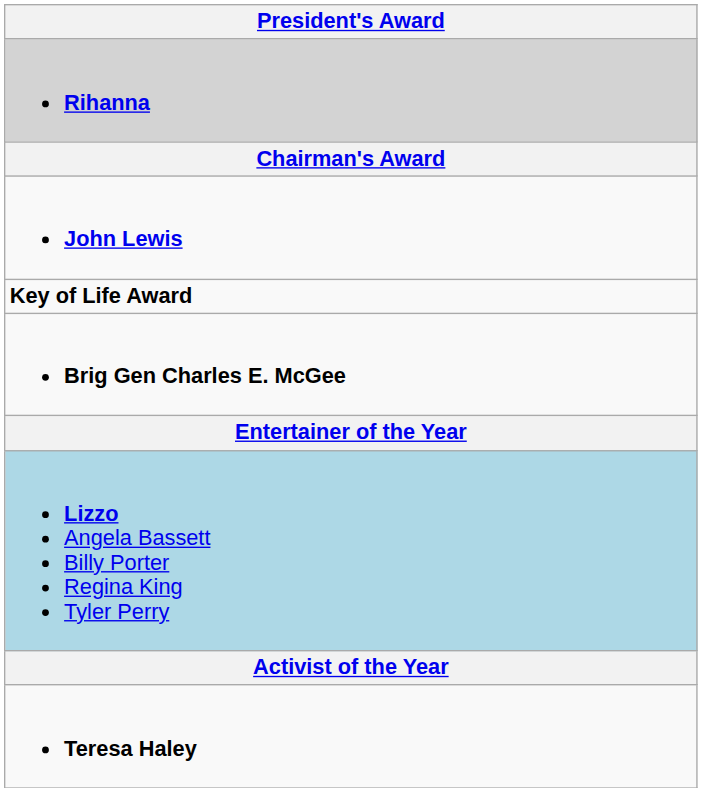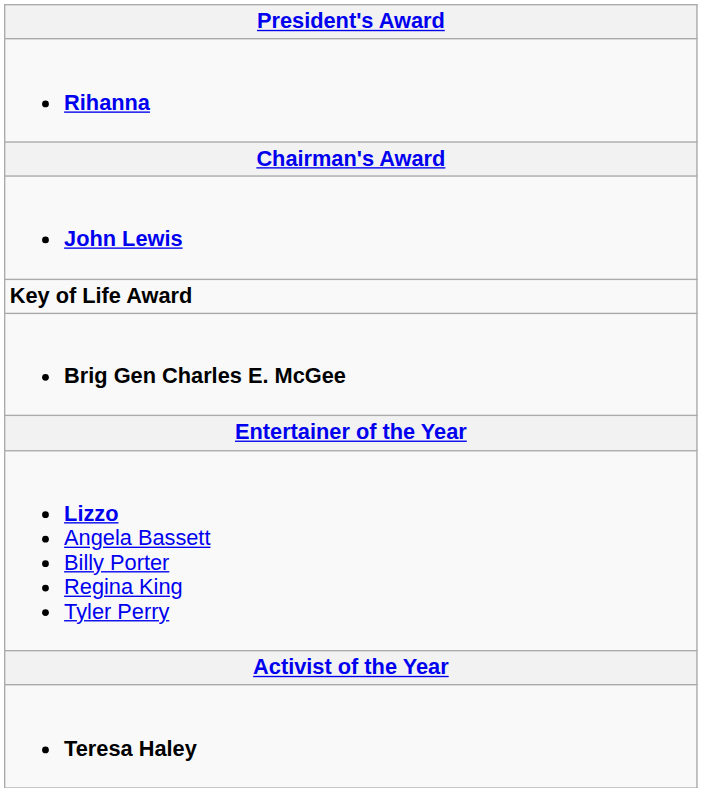(351, 103) lightgrey background -> (351, 103) no background
(351, 563) lightblue background -> (351, 563) no background
